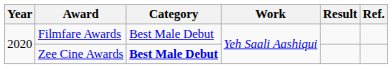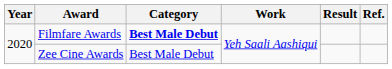(172, 34) normal -> (174, 34) bold
(174, 53) bold -> (172, 53) normal
